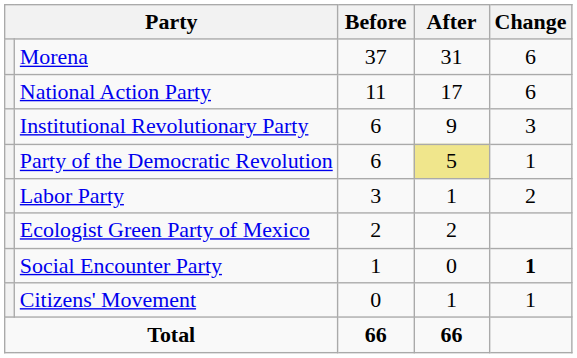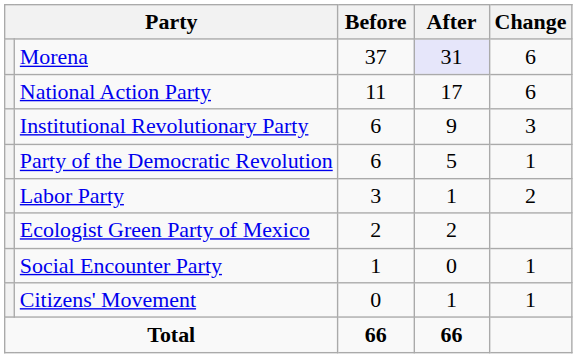(452, 56) no background -> (452, 56) lavender background
(452, 160) khaki background -> (452, 160) no background
(530, 265) bold -> (530, 265) normal
